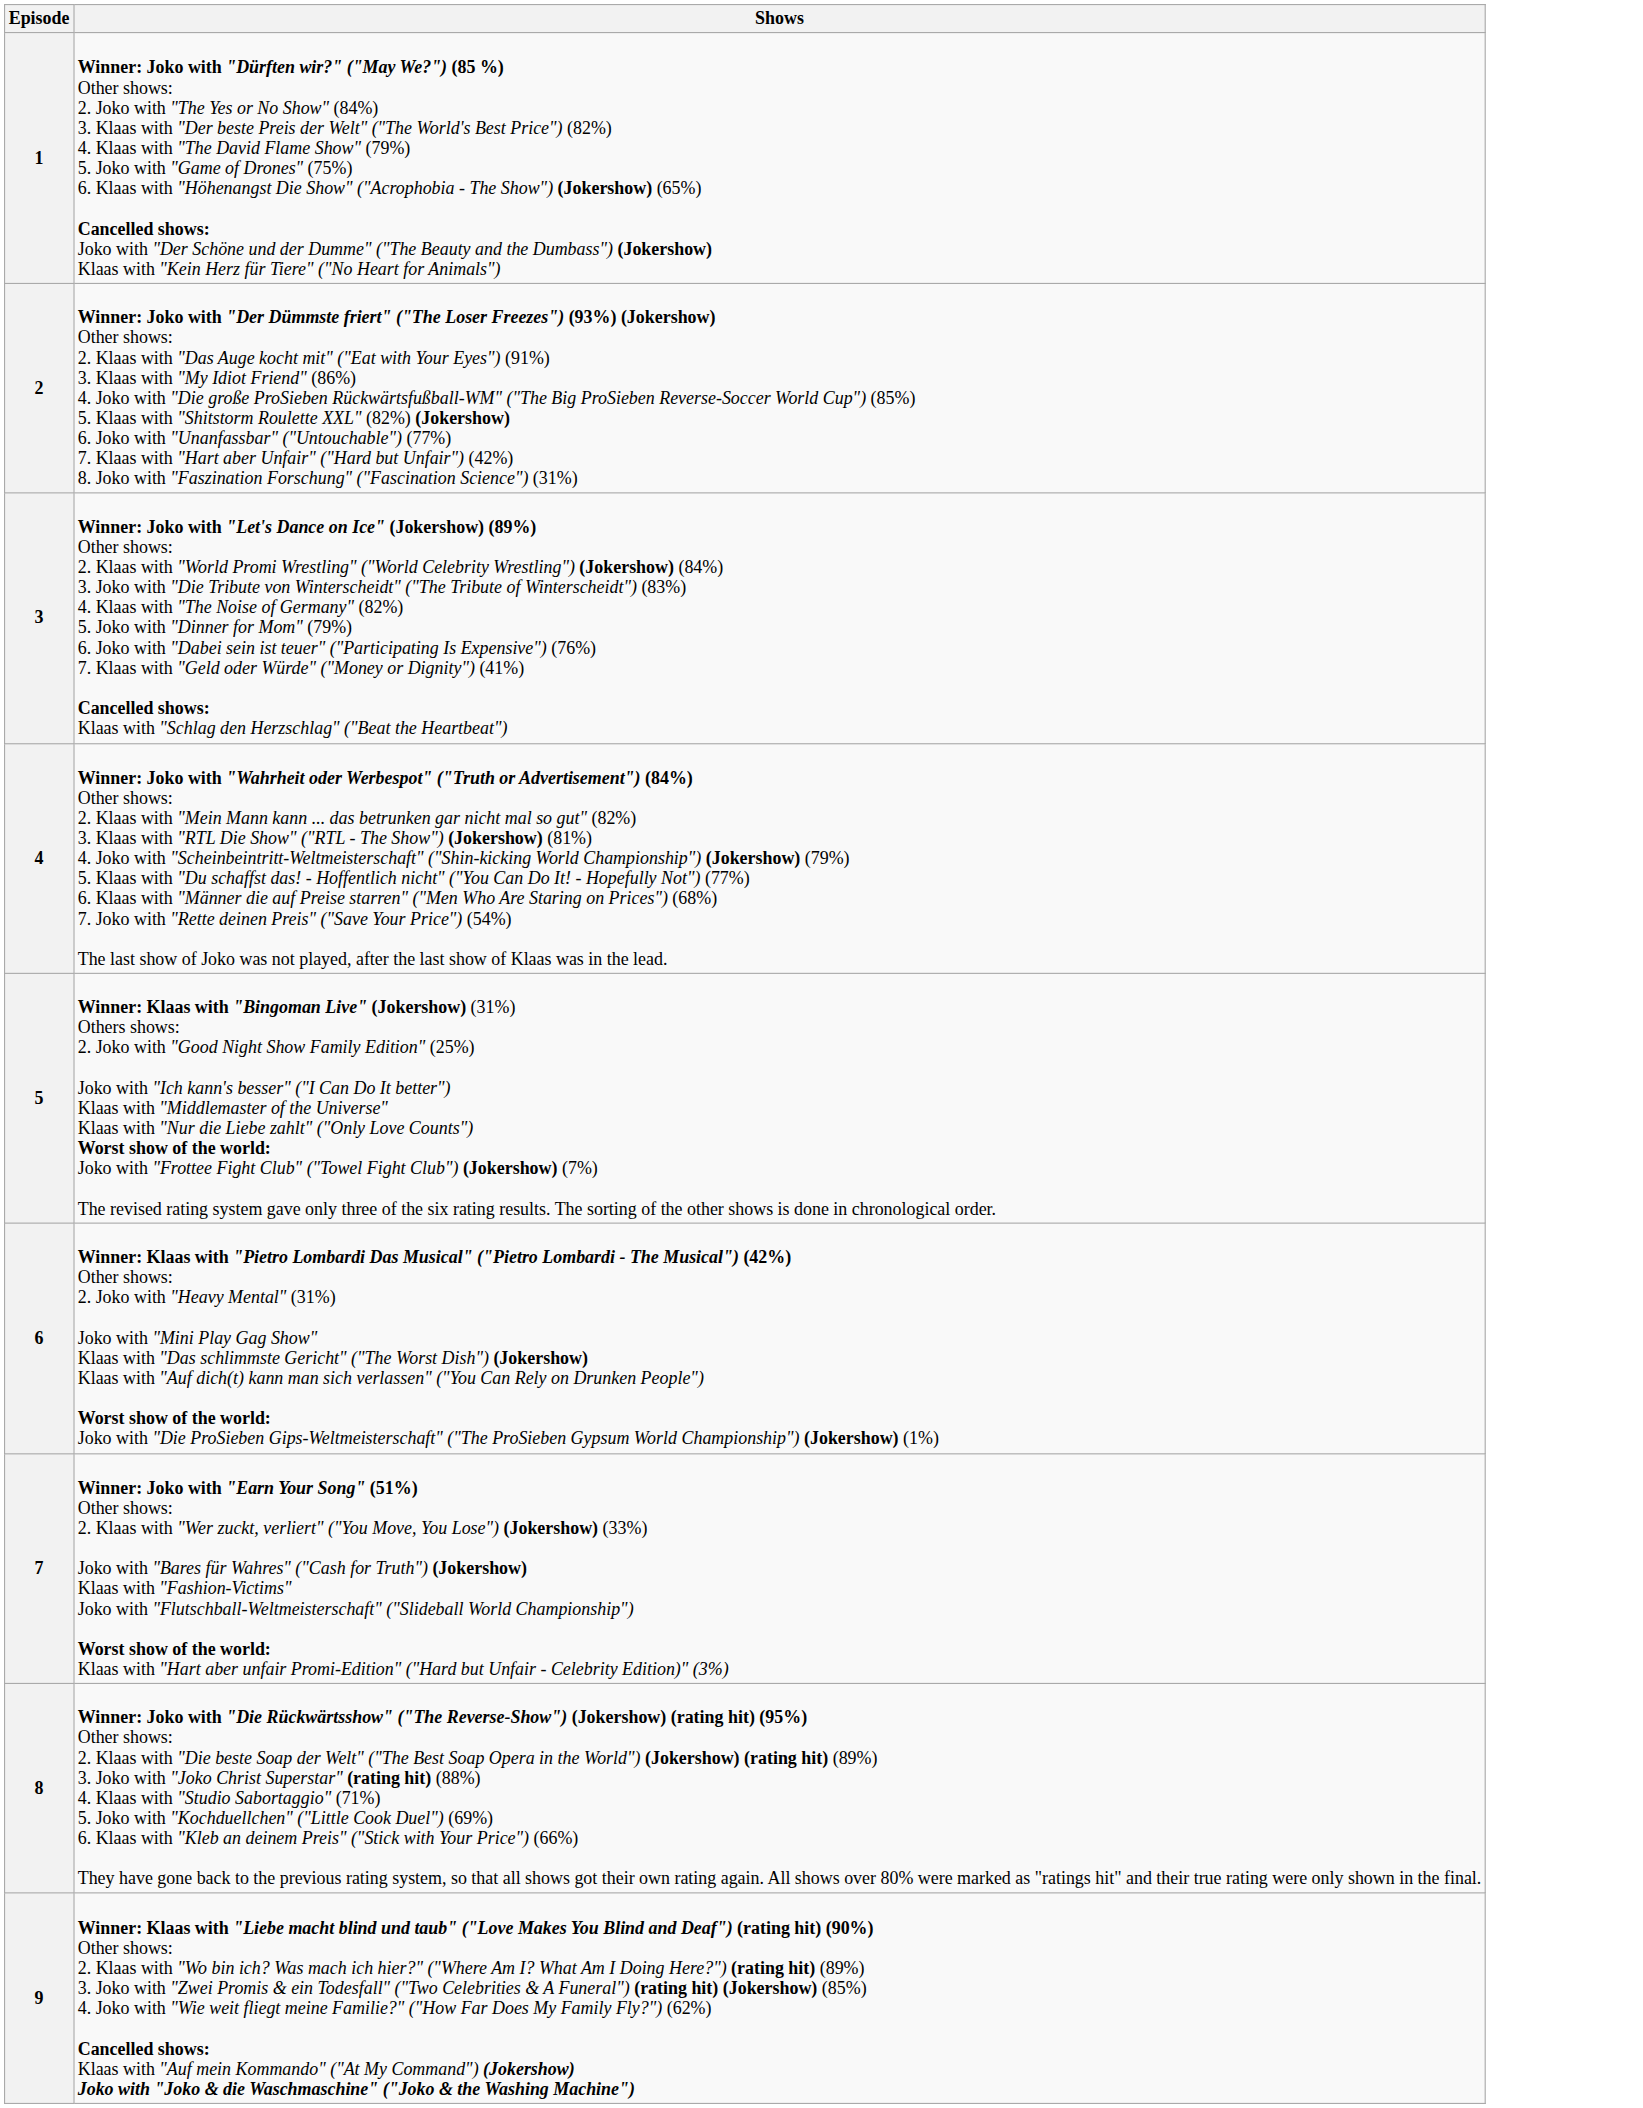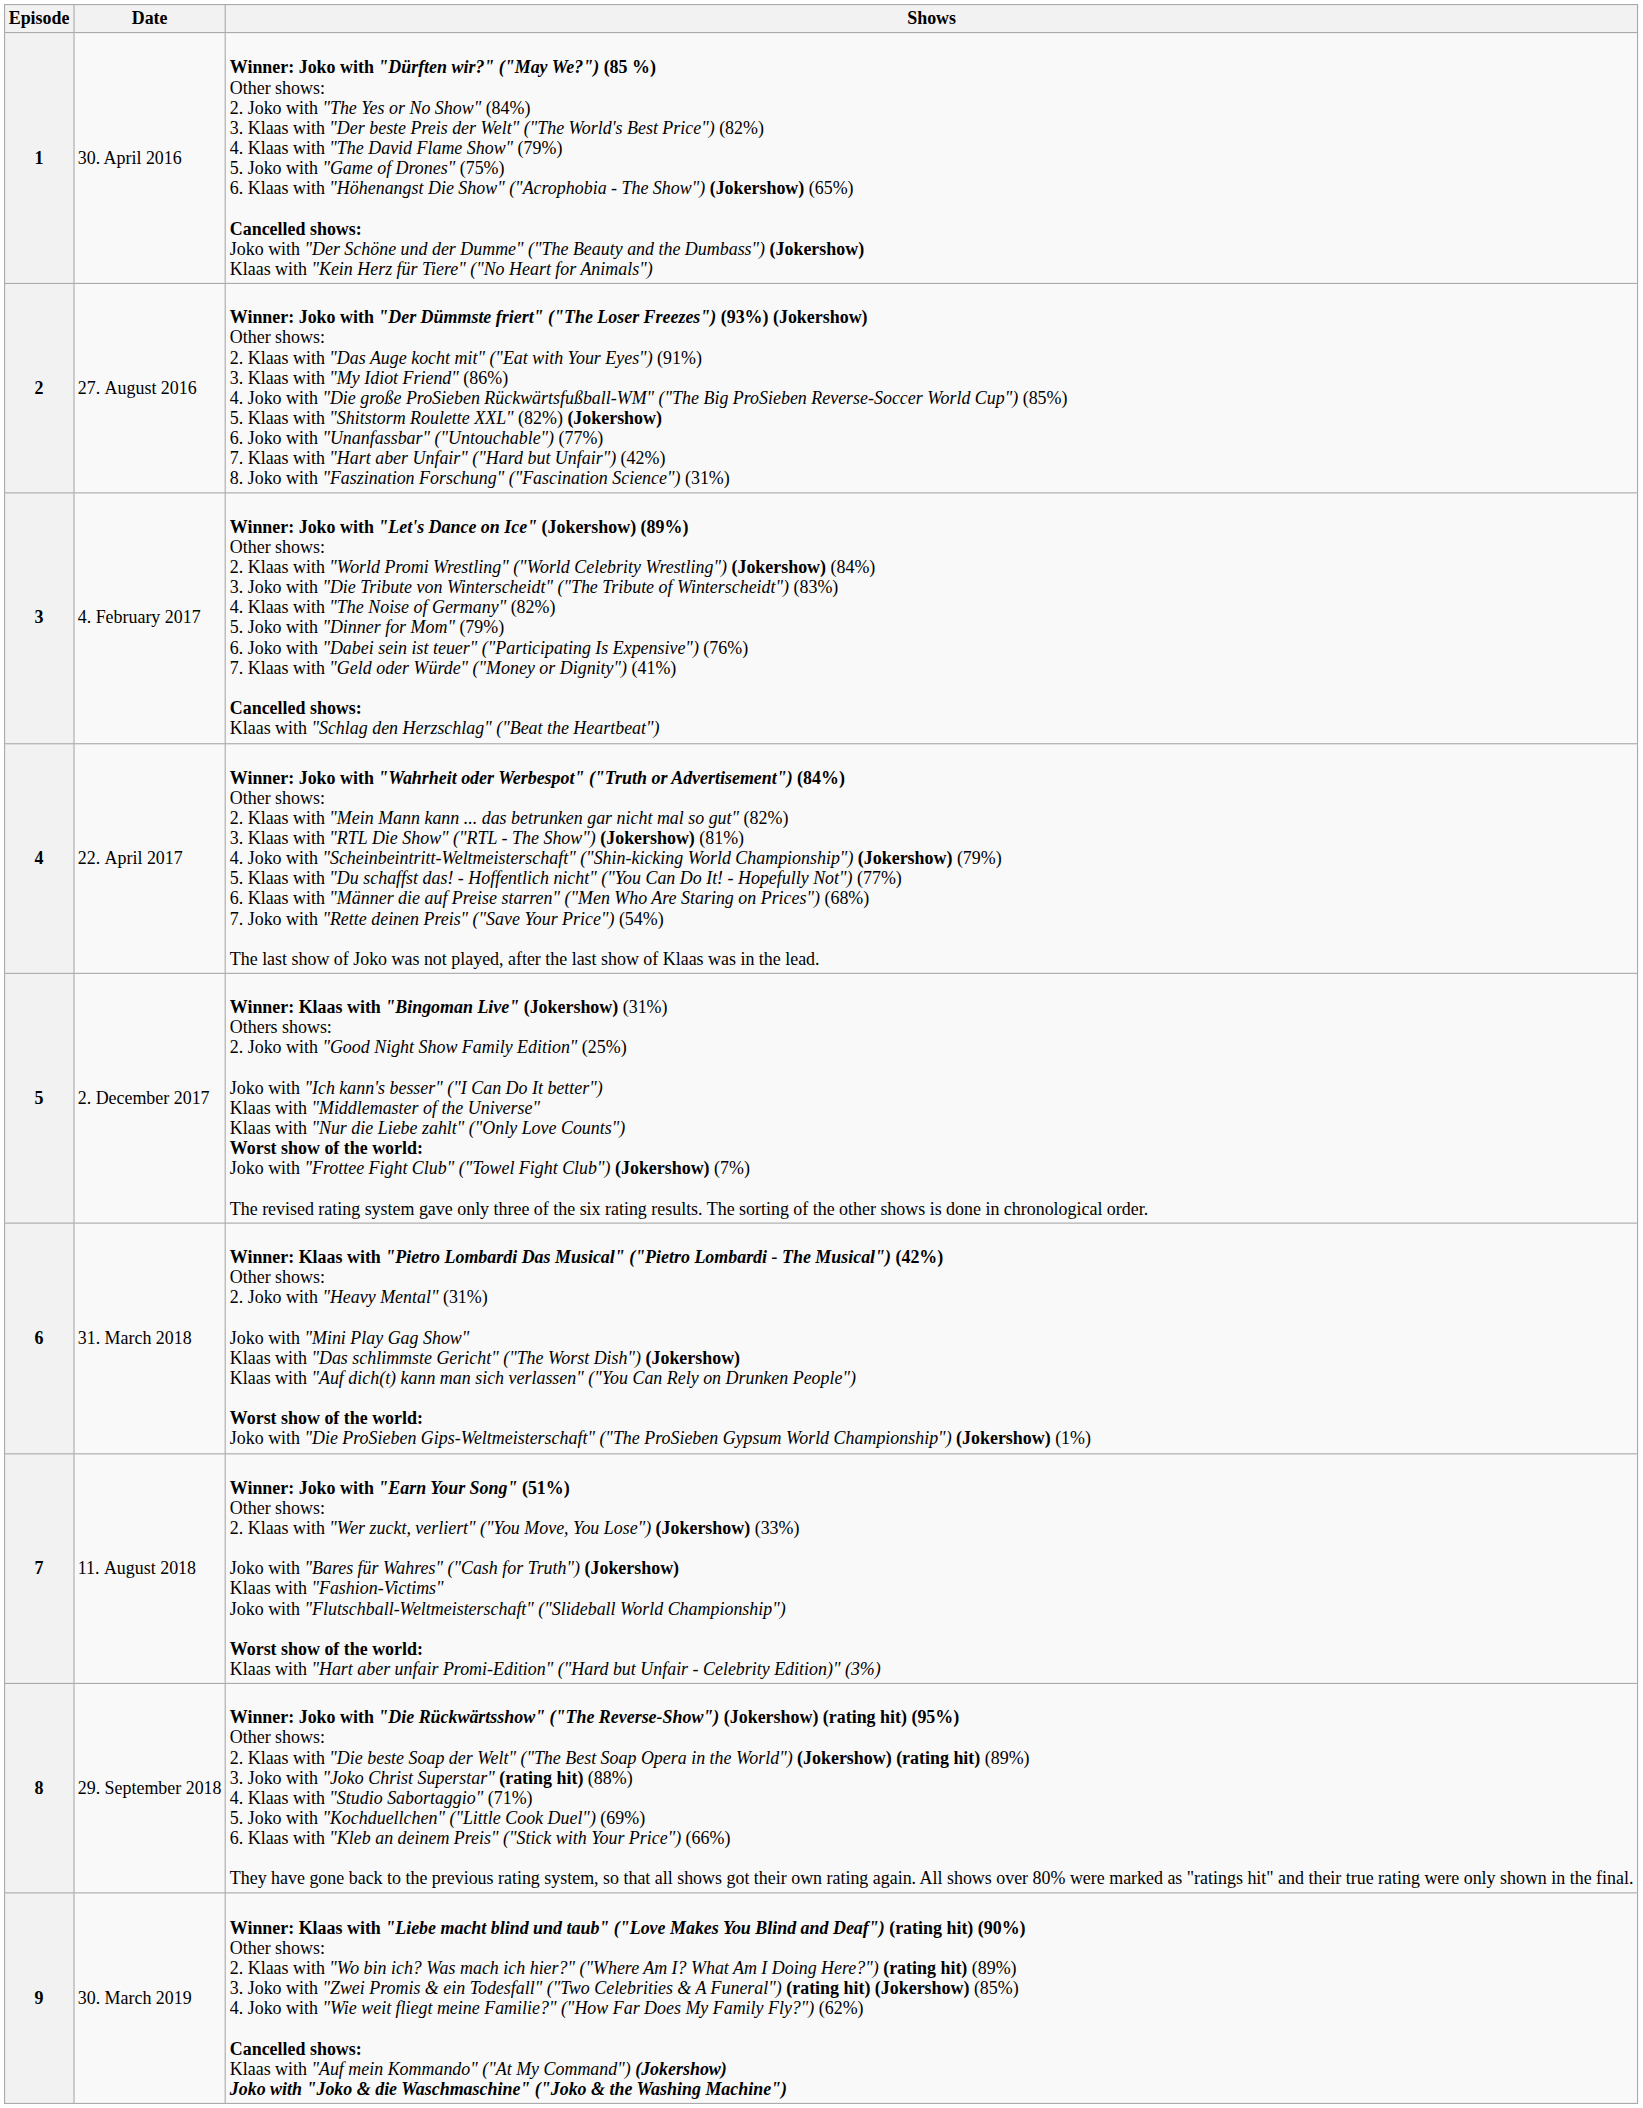+ column: (150, 18)
